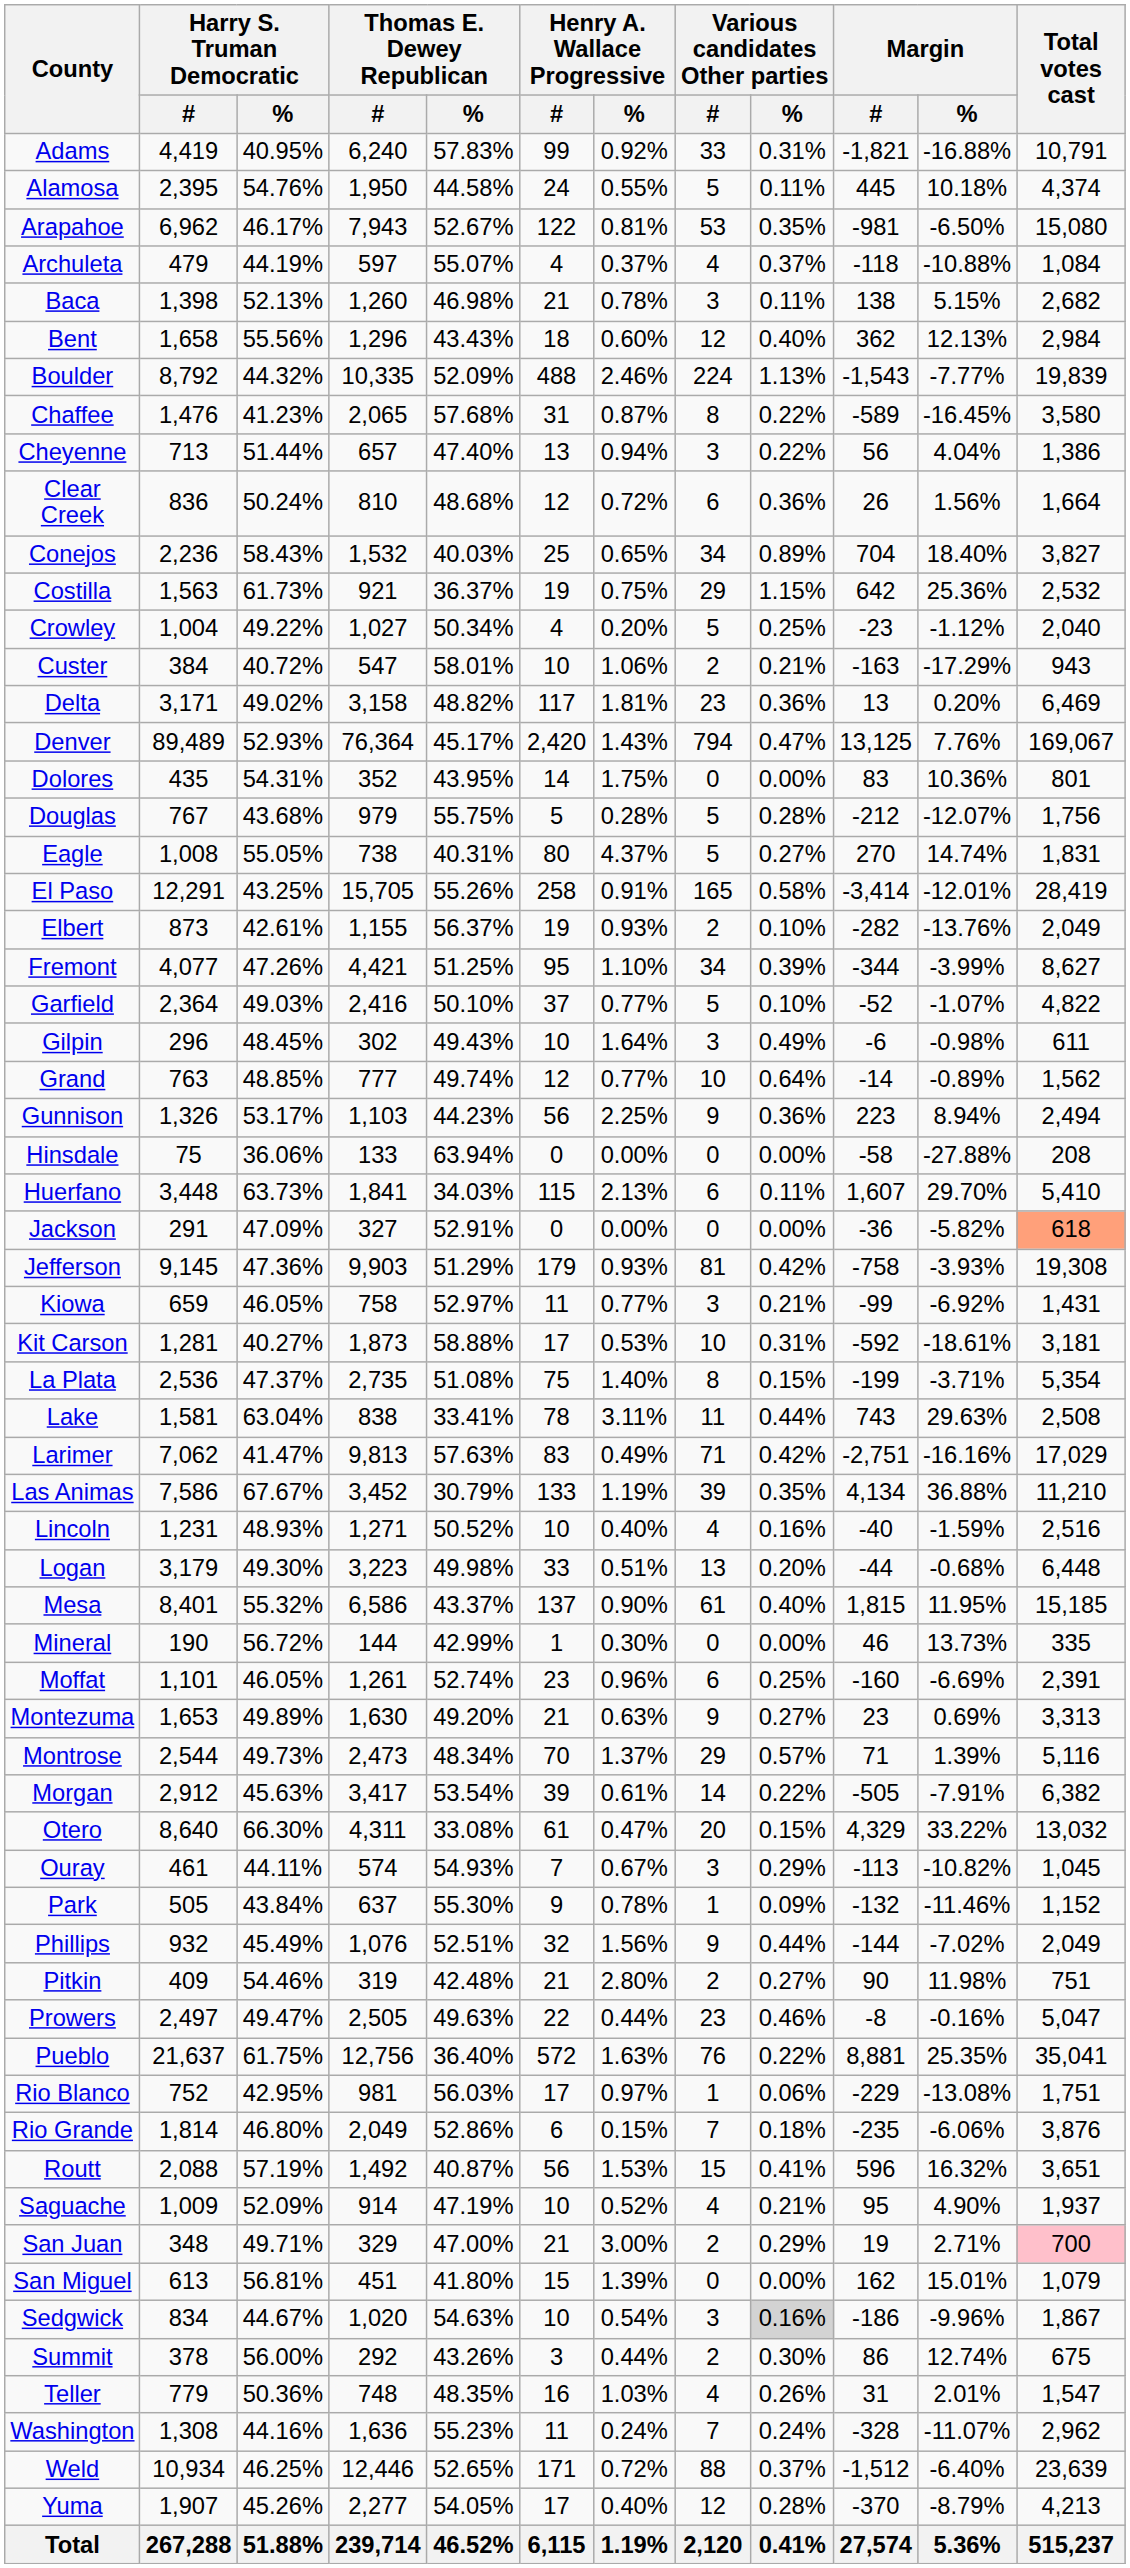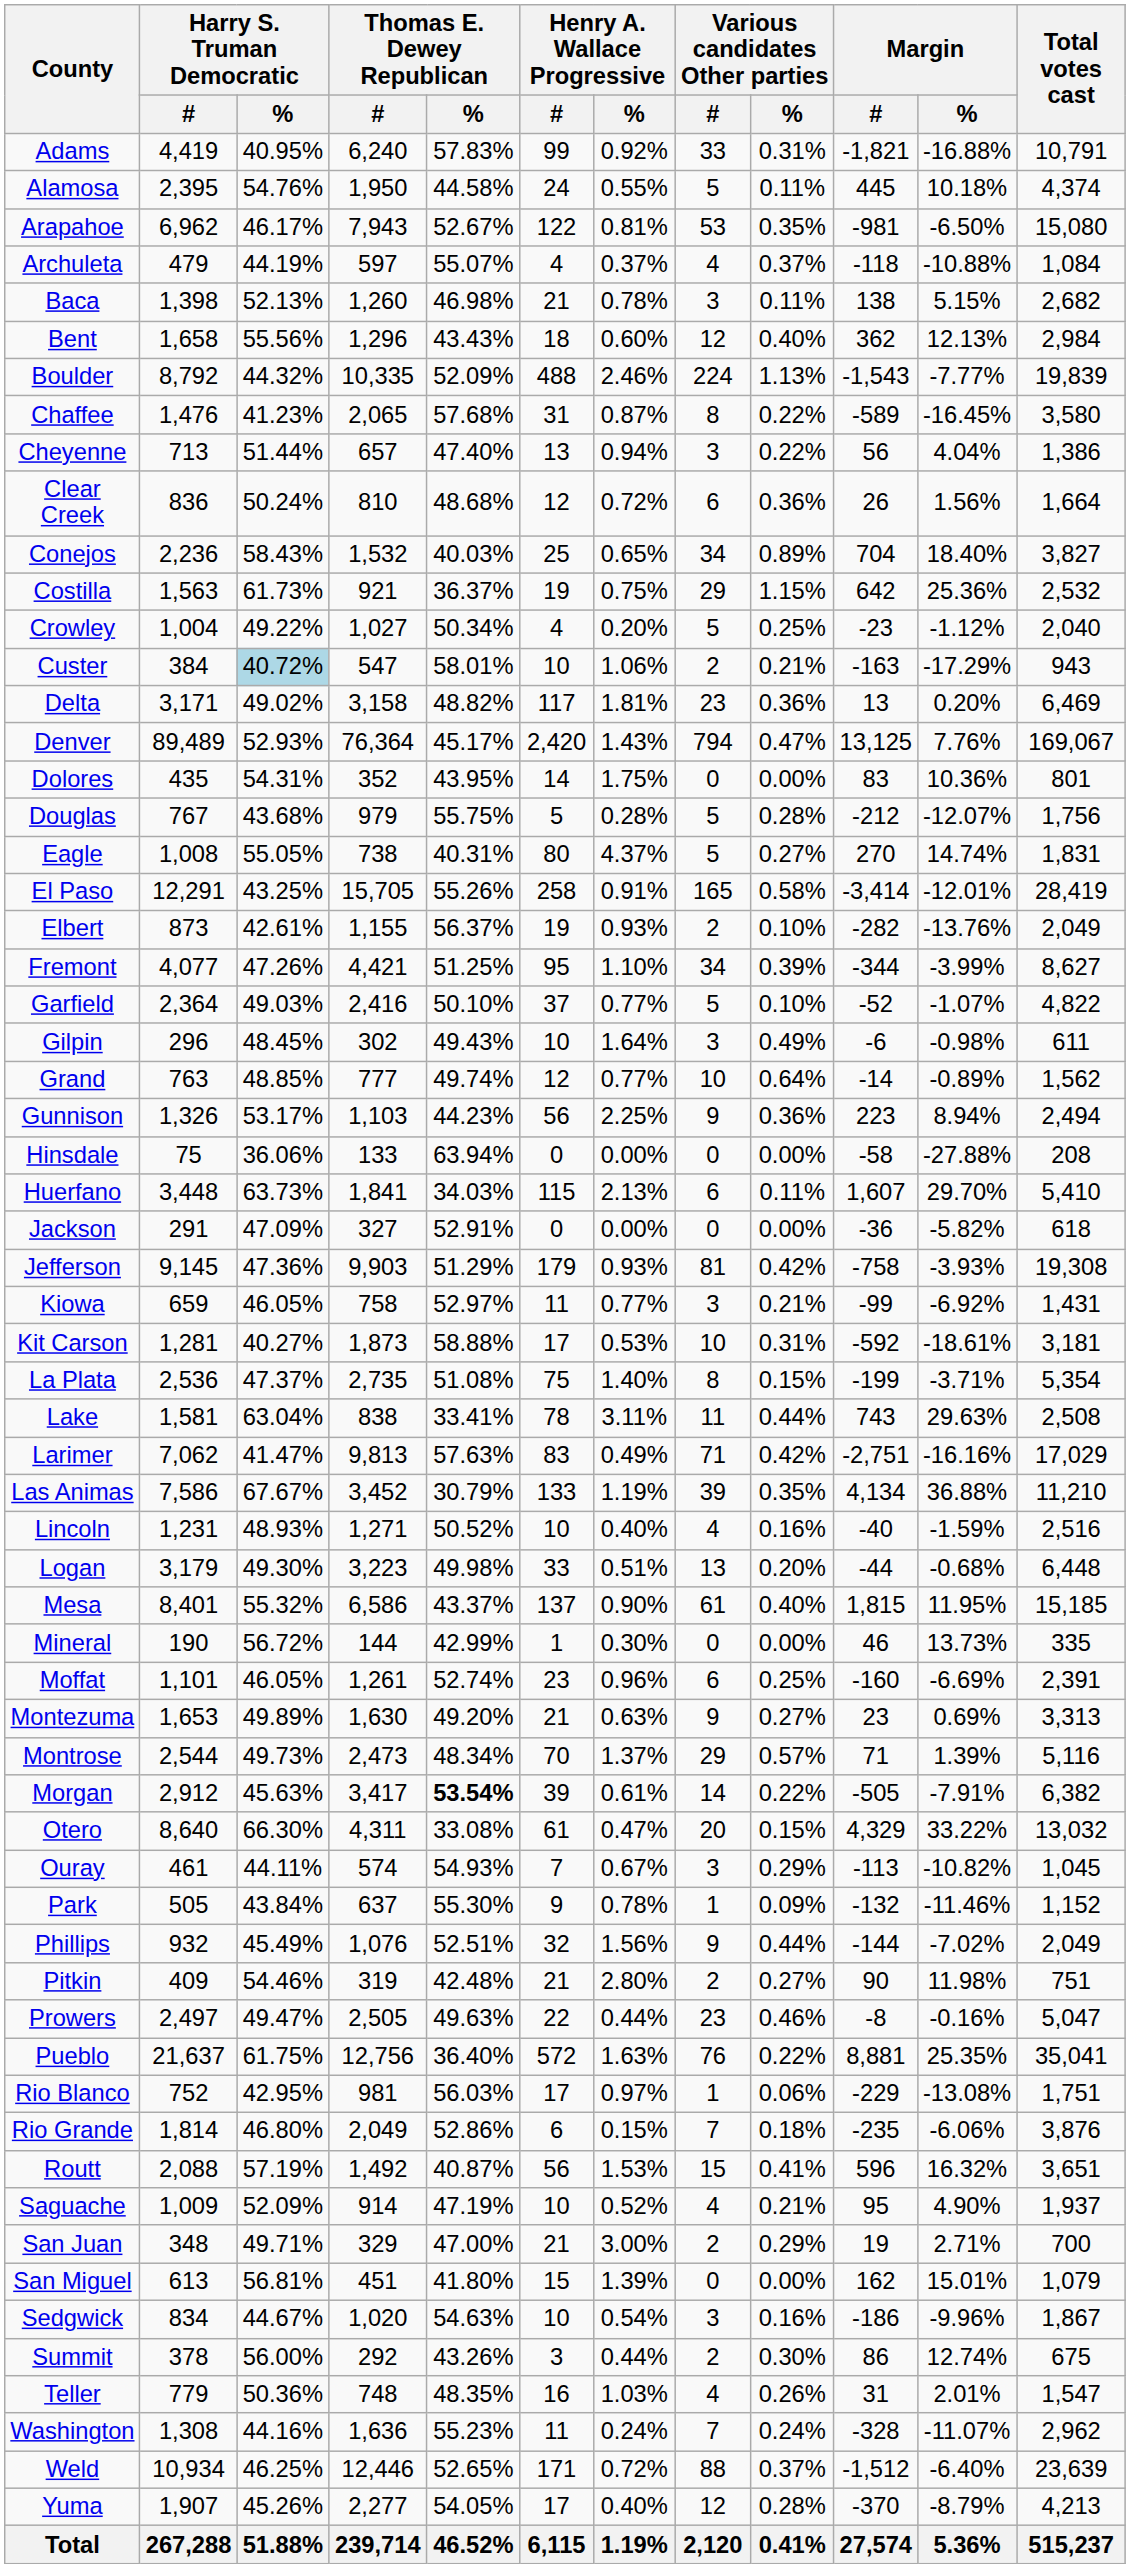(283, 666) no background -> (283, 666) lightblue background
(1071, 1229) lightsalmon background -> (1071, 1229) no background
(473, 1793) normal -> (473, 1793) bold
(1071, 2243) pink background -> (1071, 2243) no background
(792, 2318) lightgrey background -> (792, 2318) no background
